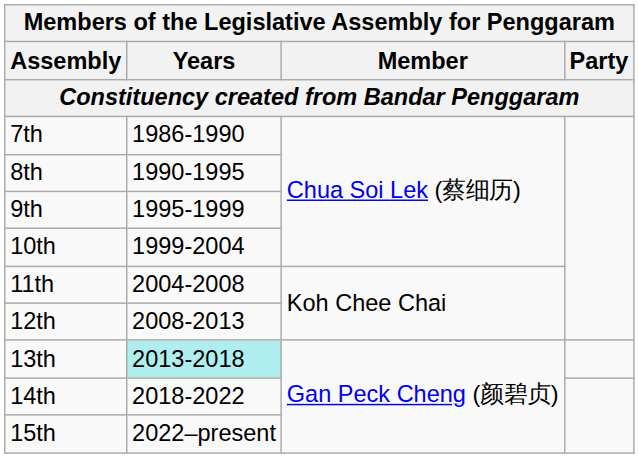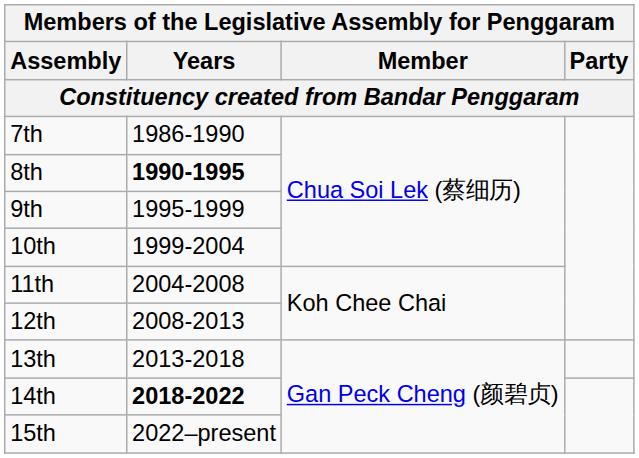(188, 172) normal -> (188, 172) bold
(188, 358) paleturquoise background -> (188, 358) no background
(188, 396) normal -> (188, 396) bold
